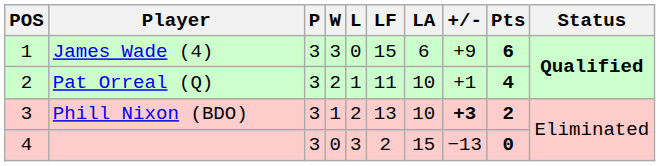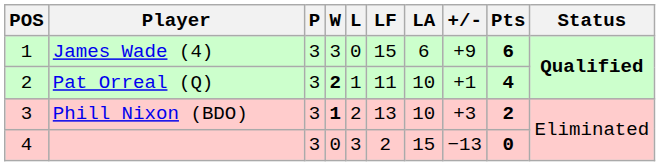(335, 83) normal -> (335, 83) bold
(335, 114) normal -> (335, 114) bold
(465, 114) bold -> (465, 114) normal
